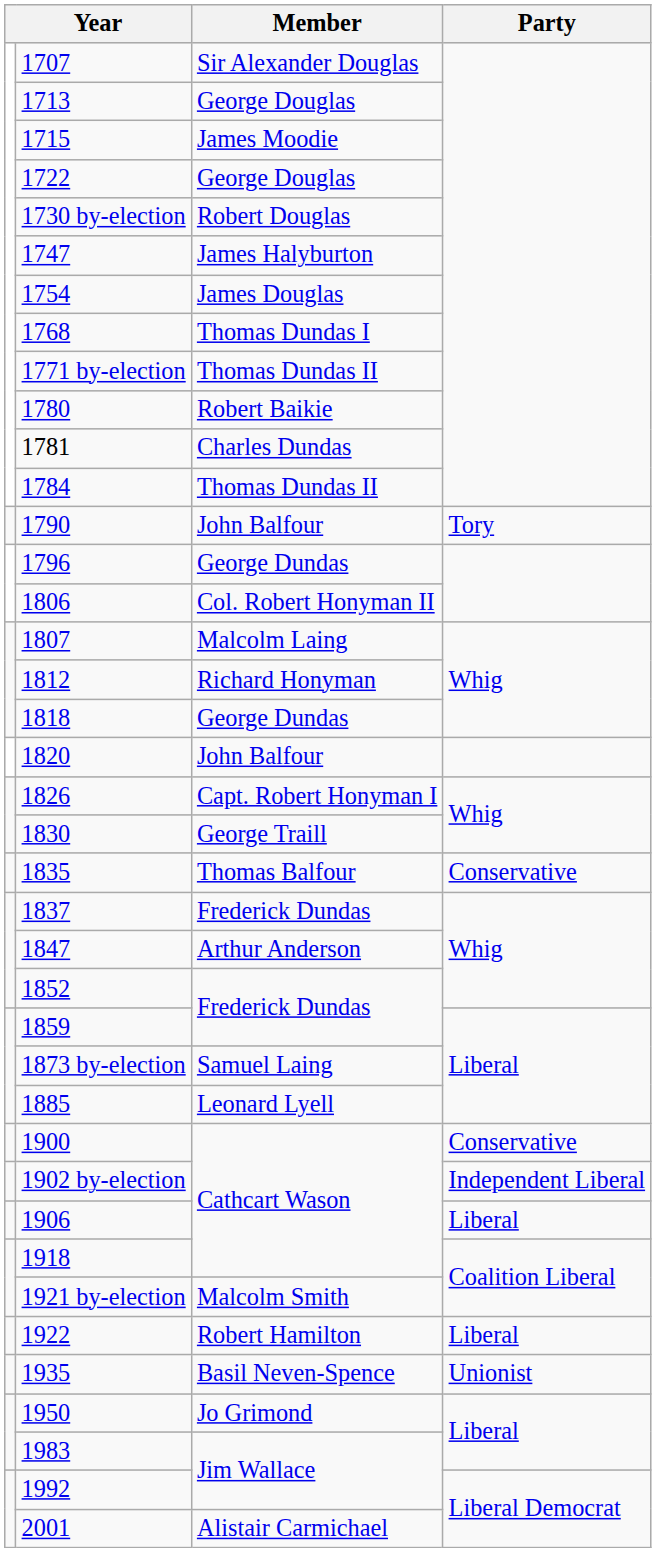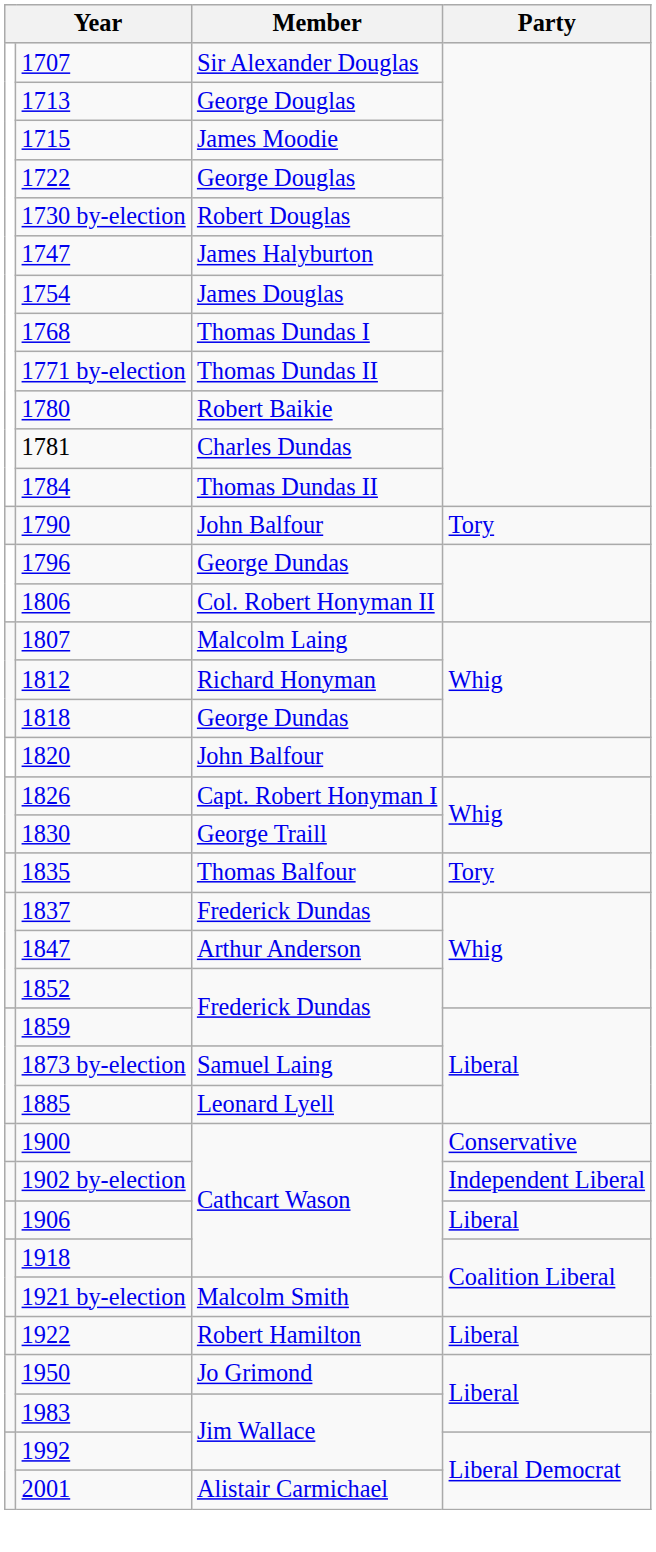(513, 872) Conservative -> (471, 872) Tory
- row: (46, 1373)
